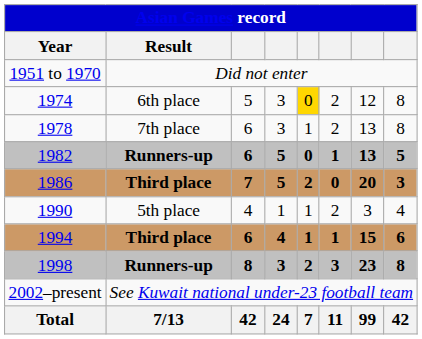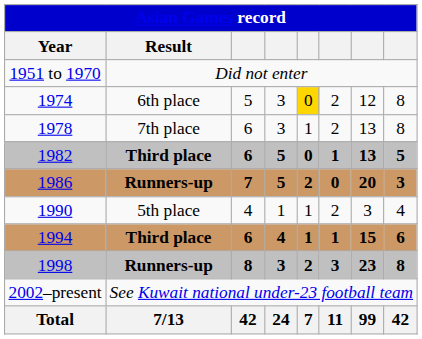(169, 155) Runners-up -> (169, 155) Third place
(169, 182) Third place -> (169, 182) Runners-up
